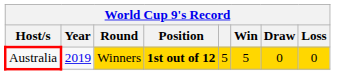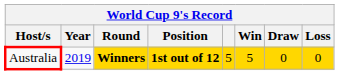(119, 58) normal -> (121, 58) bold
